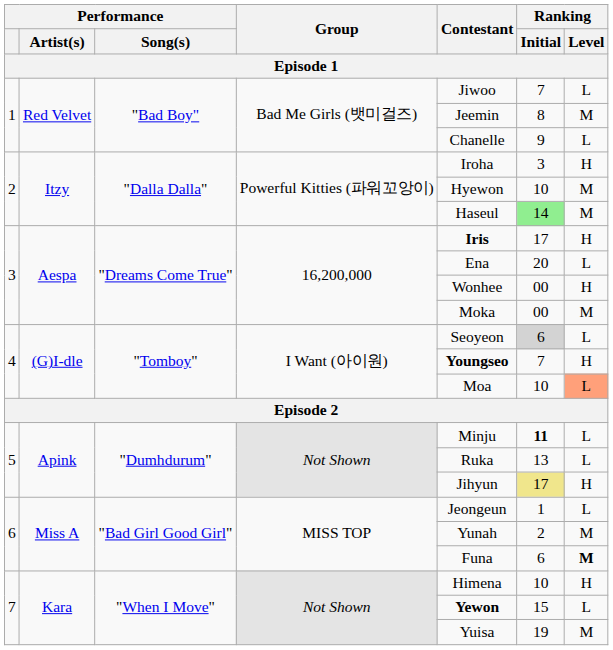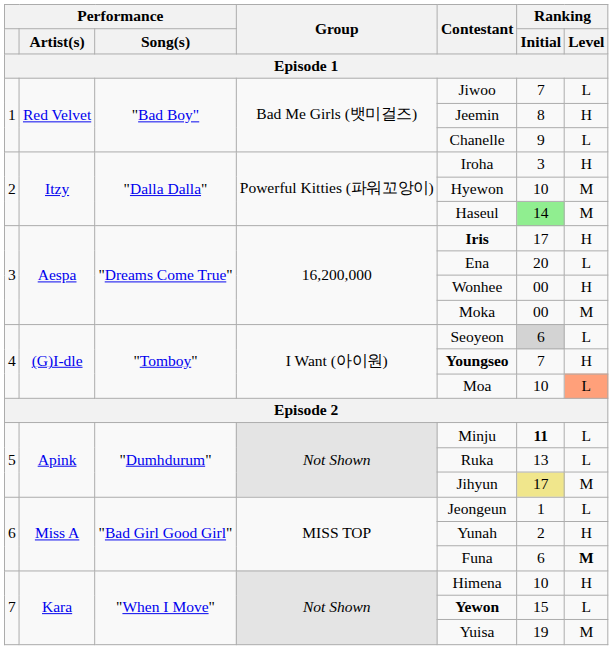(586, 115) M -> (586, 115) H
(586, 484) H -> (586, 484) M
(586, 533) M -> (586, 533) H
